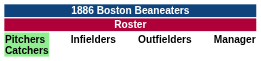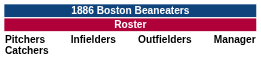(27, 45) lightgreen background -> (27, 45) no background
